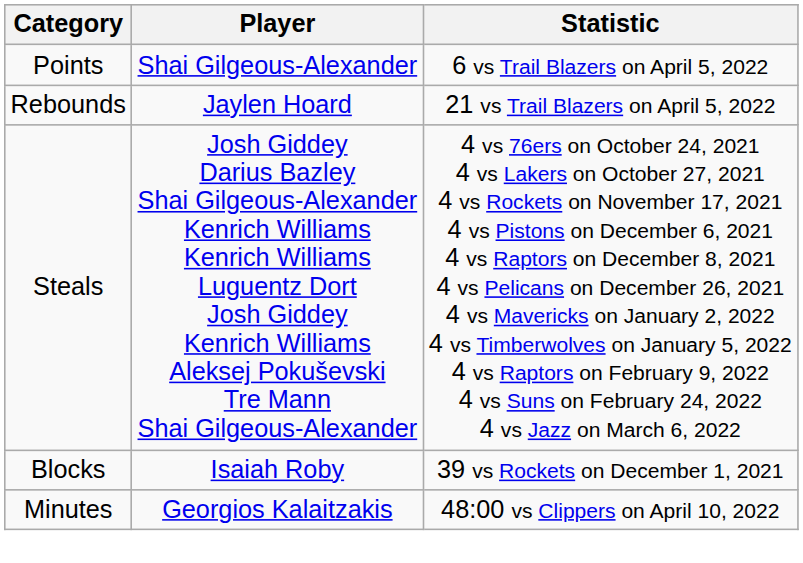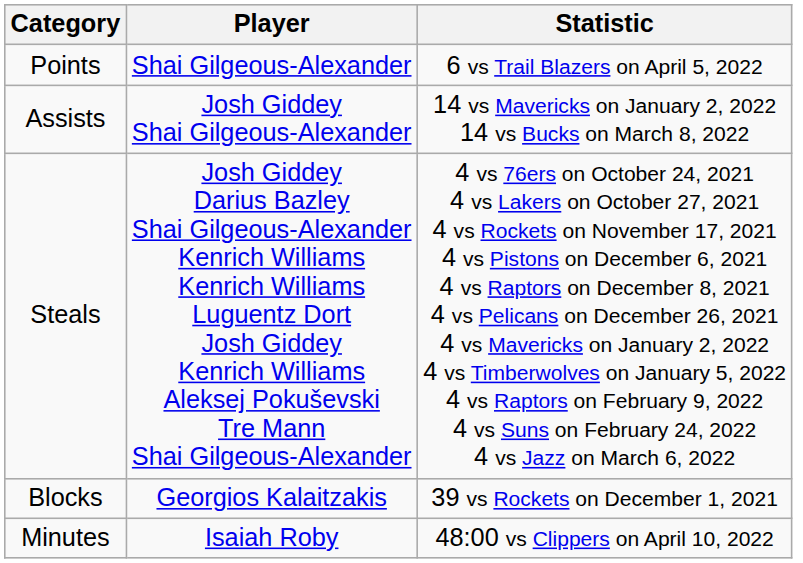- row: (68, 104)
+ row: (65, 118)
(277, 469) Isaiah Roby -> (272, 497) Georgios Kalaitzakis
(277, 509) Georgios Kalaitzakis -> (272, 537) Isaiah Roby
